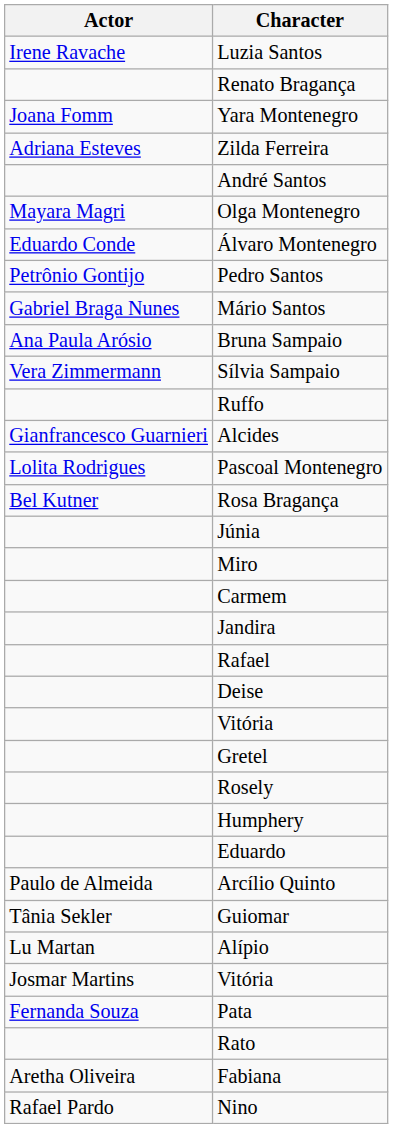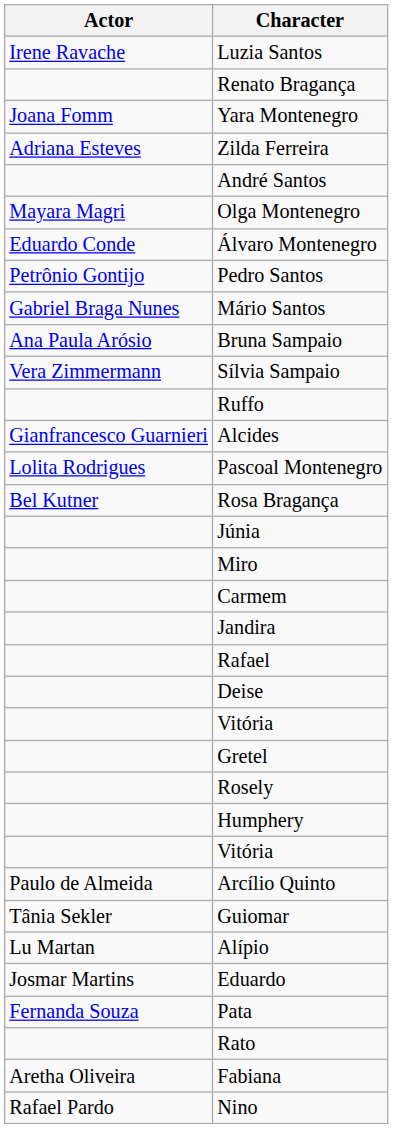(251, 851) Eduardo -> (245, 851) Vitória
(245, 979) Vitória -> (251, 979) Eduardo
